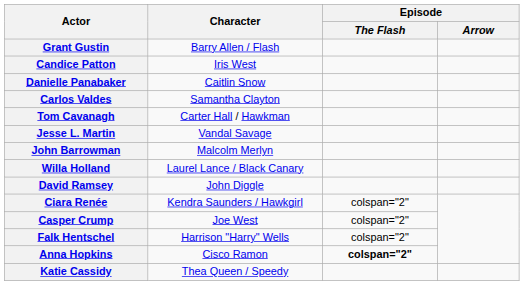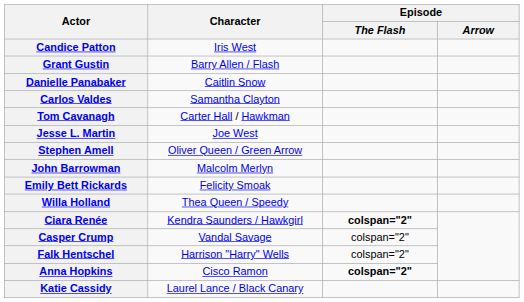rows swapped: (76, 47) <-> (76, 64)
(235, 133) Vandal Savage -> (235, 133) Joe West
+ row: (76, 151)
+ row: (76, 185)
(235, 168) Laurel Lance / Black Canary -> (235, 202) Thea Queen / Speedy
- row: (76, 185)
(380, 202) normal -> (380, 220) bold
(235, 220) Joe West -> (235, 237) Vandal Savage
(235, 271) Thea Queen / Speedy -> (235, 289) Laurel Lance / Black Canary
